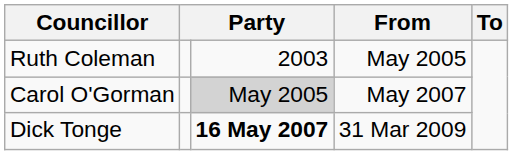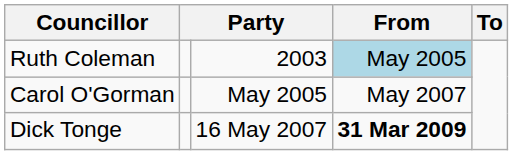(416, 58) no background -> (416, 58) lightblue background
(278, 94) lightgrey background -> (277, 94) no background
(262, 130) bold -> (261, 130) normal
(402, 130) normal -> (402, 130) bold
